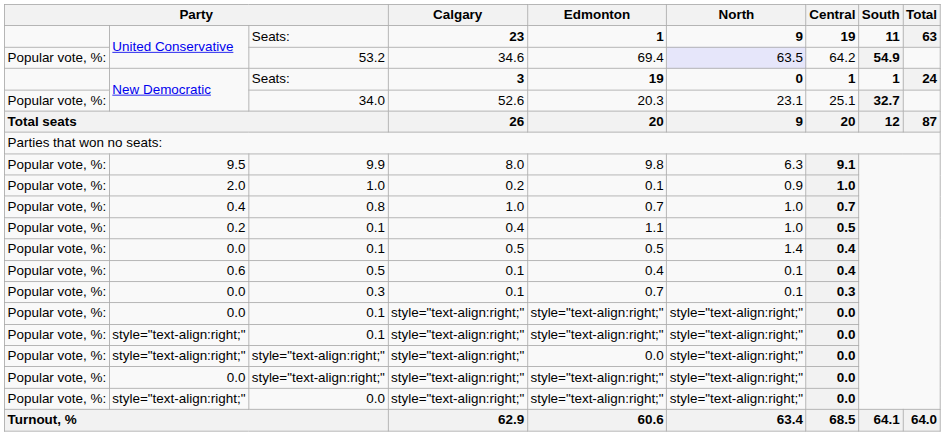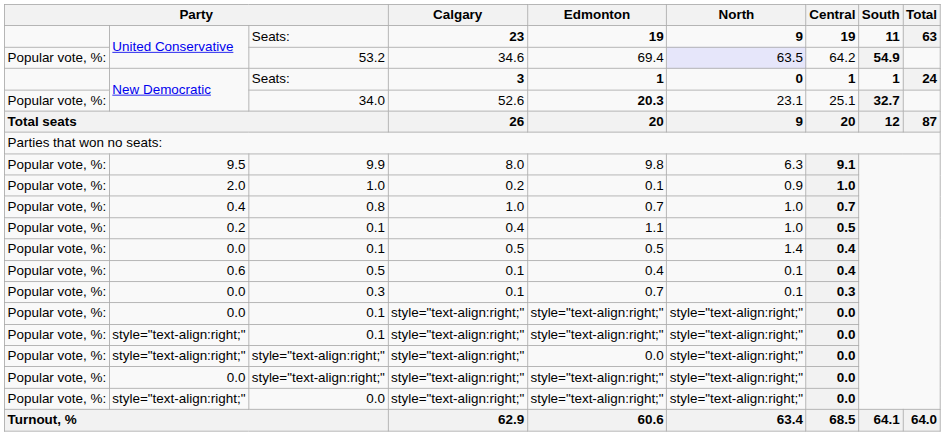(660, 36) 1 -> (656, 36) 19
(656, 79) 19 -> (660, 79) 1
(651, 100) normal -> (651, 100) bold
